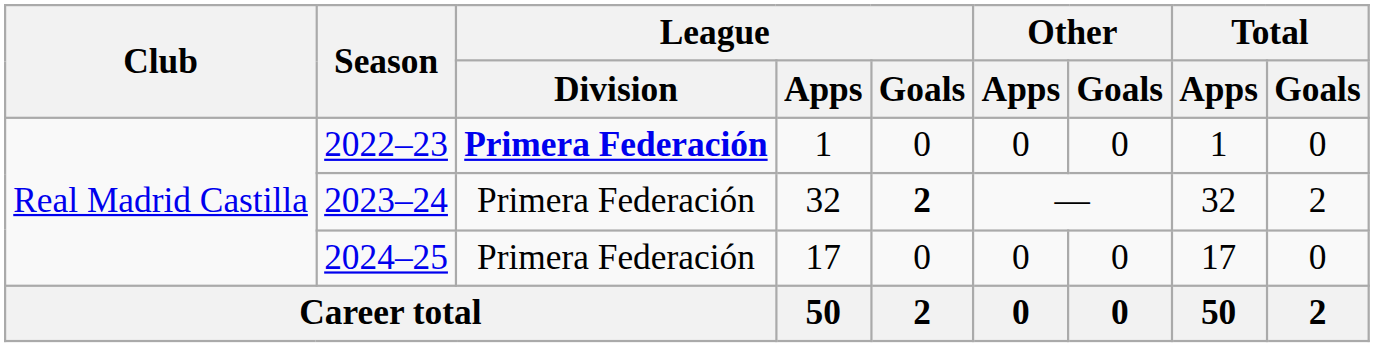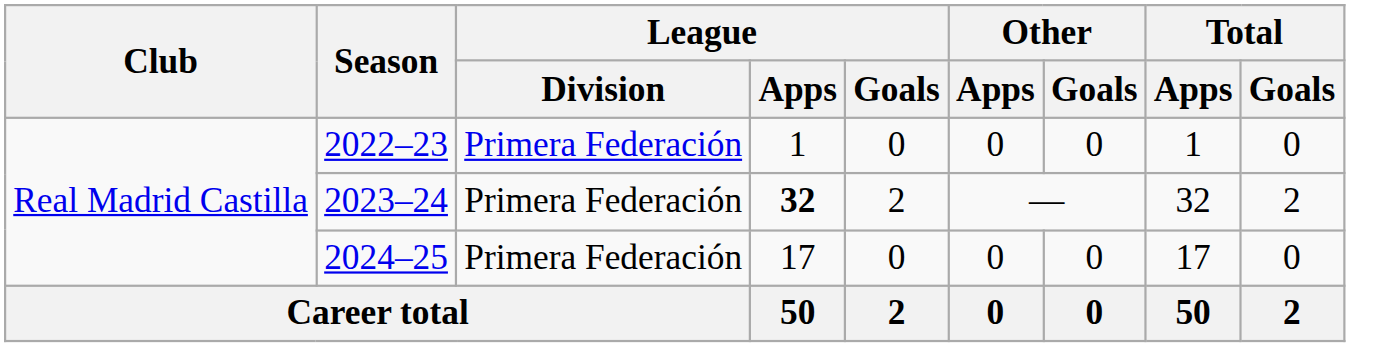(616, 144) bold -> (603, 144) normal
(823, 200) normal -> (798, 200) bold
(922, 200) bold -> (897, 200) normal
